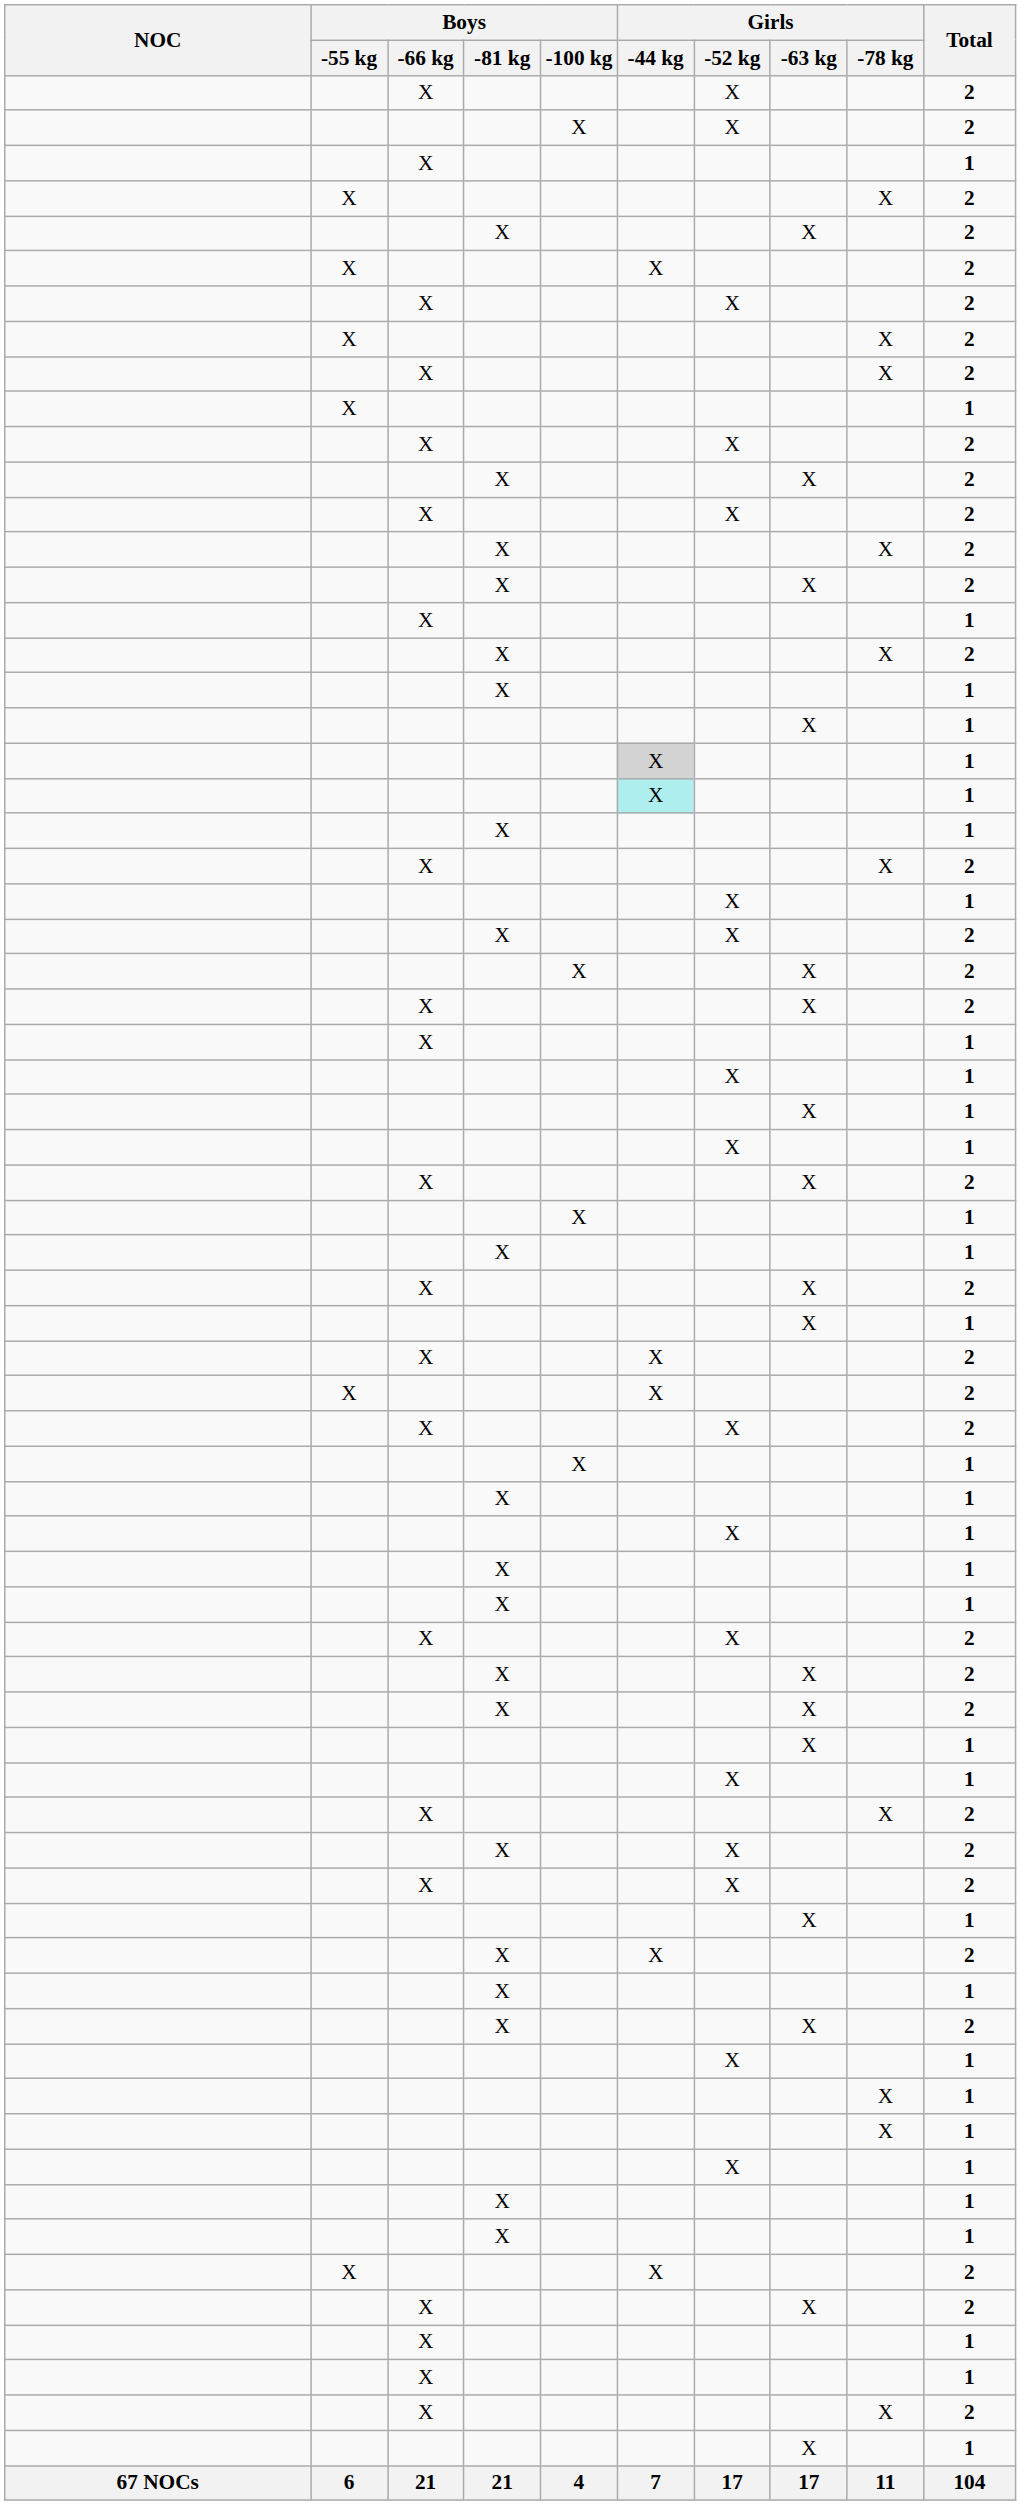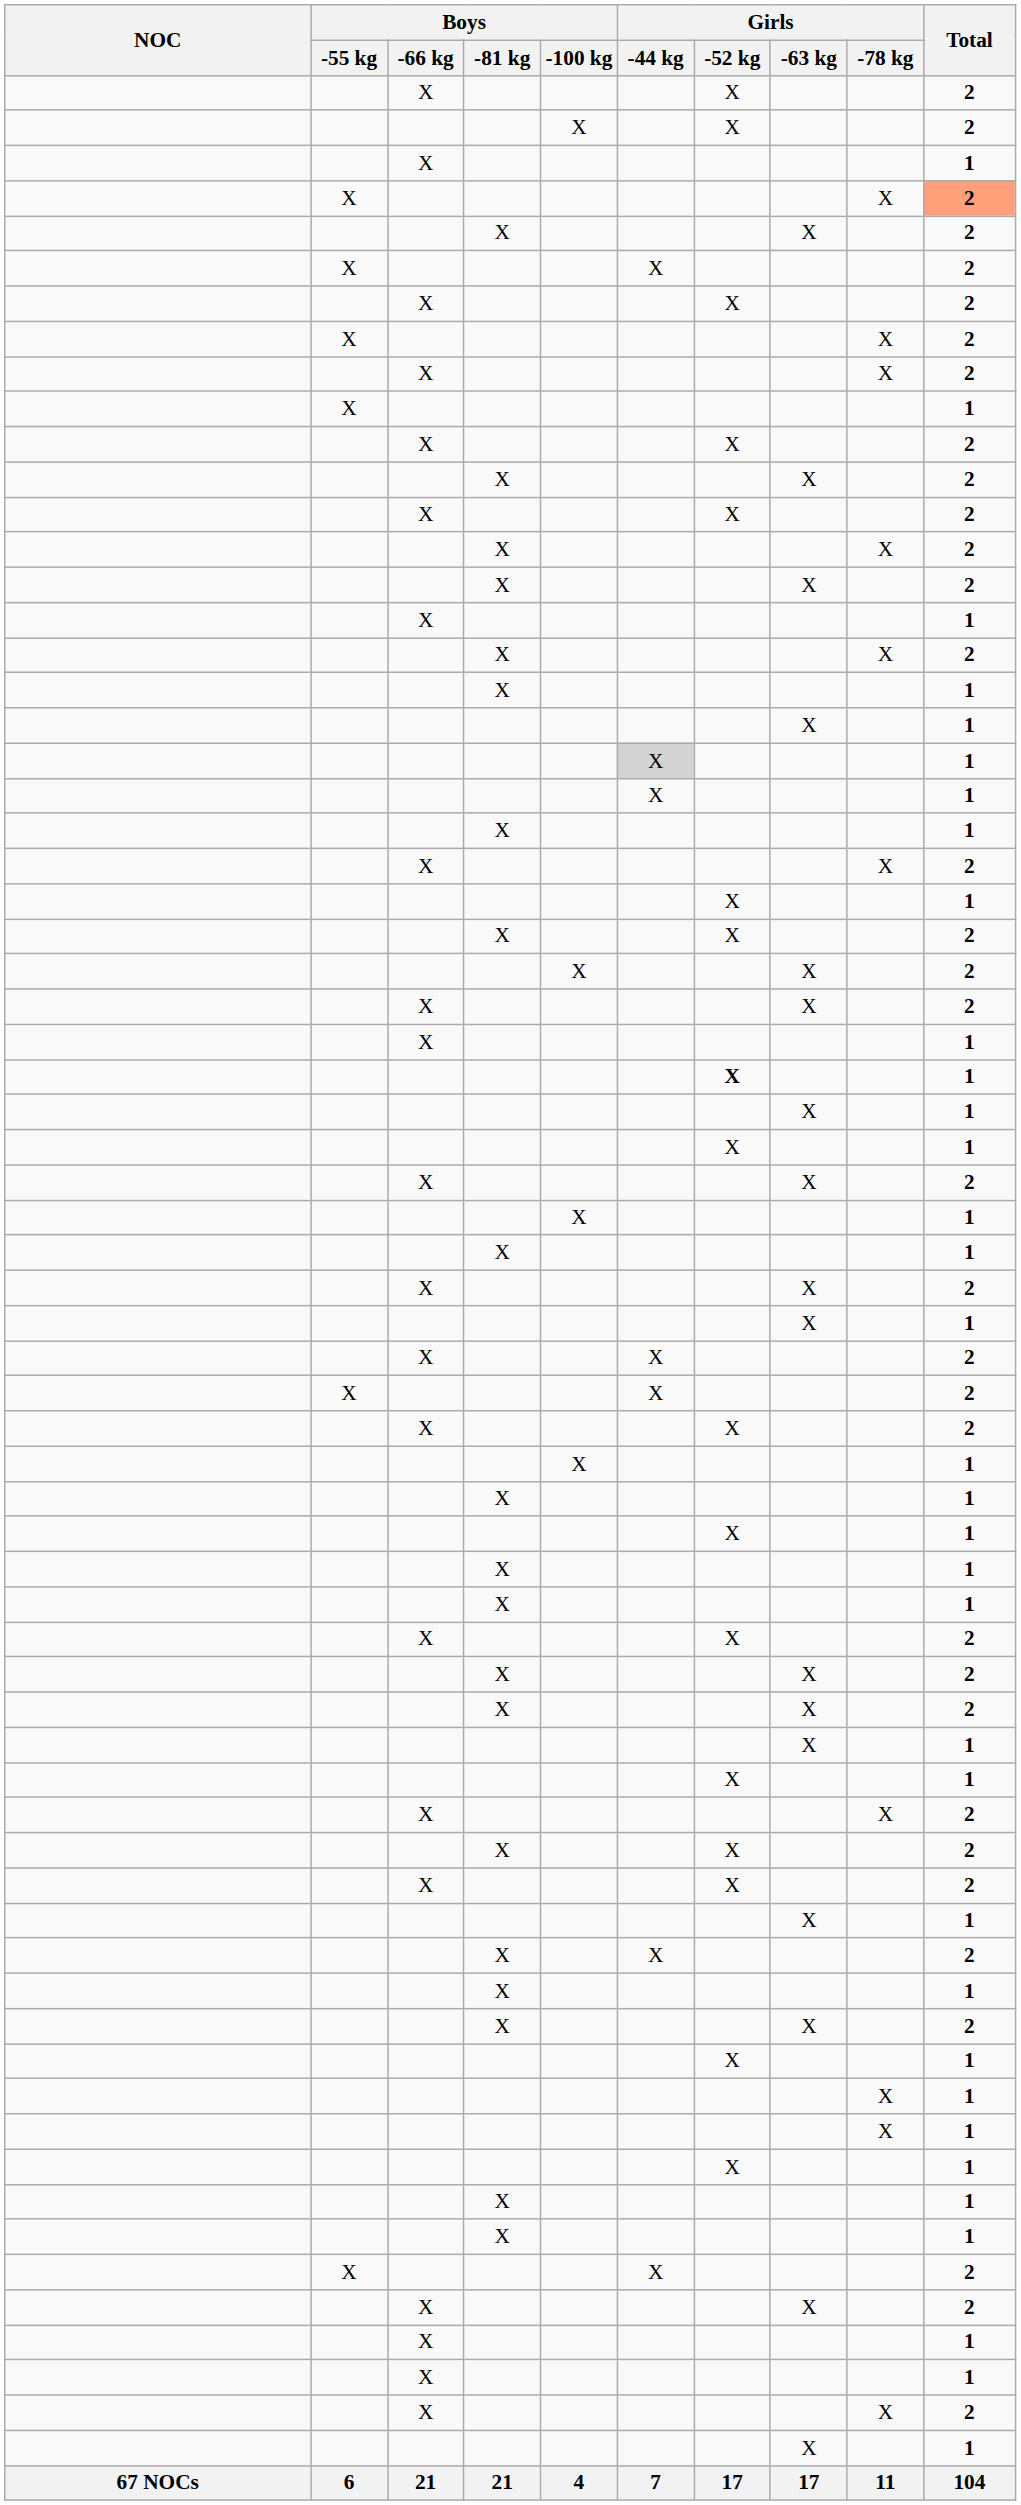(969, 198) no background -> (969, 198) lightsalmon background
(656, 795) paleturquoise background -> (656, 795) no background
(732, 1076) normal -> (732, 1076) bold
